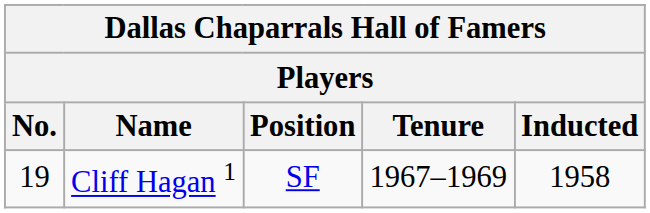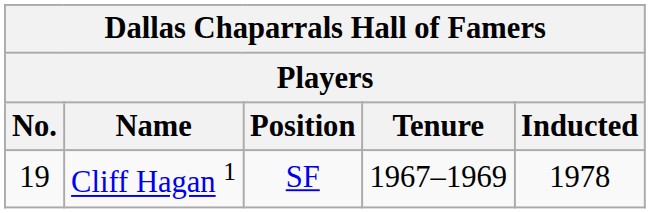(580, 178) 1958 -> (580, 178) 1978
